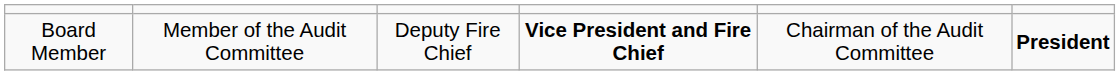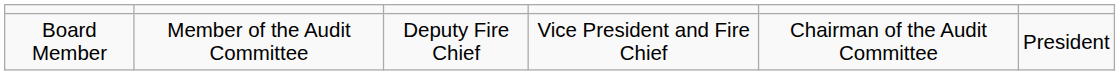(638, 41) bold -> (644, 41) normal
(1063, 41) bold -> (1066, 41) normal
